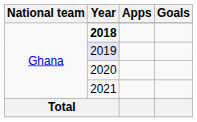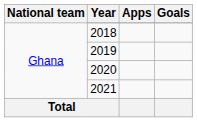(103, 32) bold -> (103, 32) normal
(103, 51) lavender background -> (103, 51) no background
